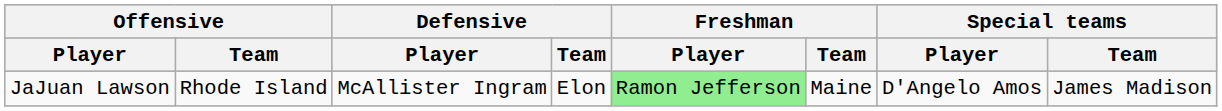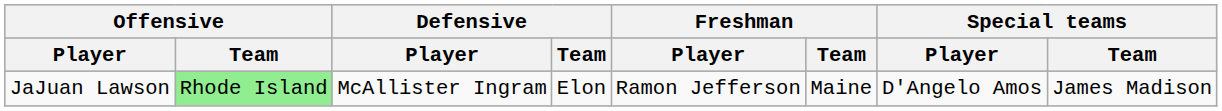(254, 88) no background -> (254, 88) lightgreen background
(708, 88) lightgreen background -> (708, 88) no background
